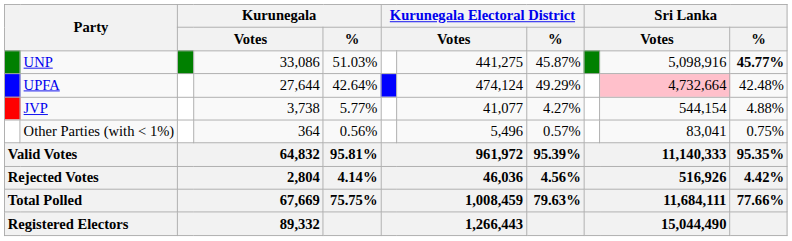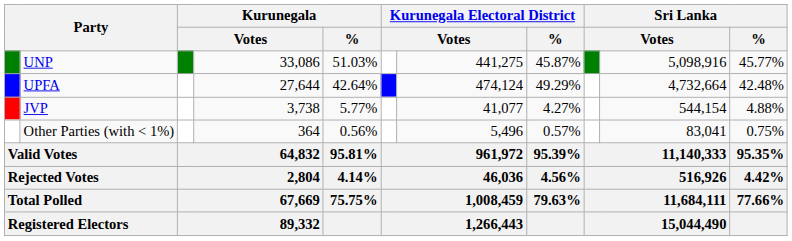(760, 62) bold -> (762, 62) normal
(697, 85) pink background -> (697, 85) no background
